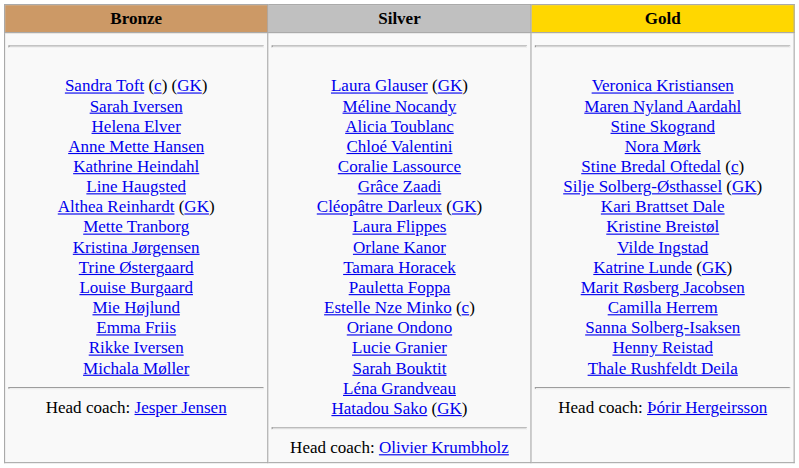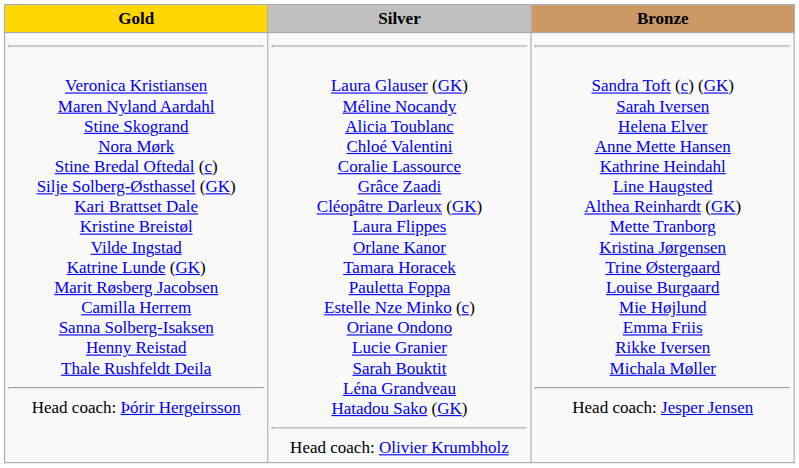columns swapped: (663, 18) <-> (136, 18)
